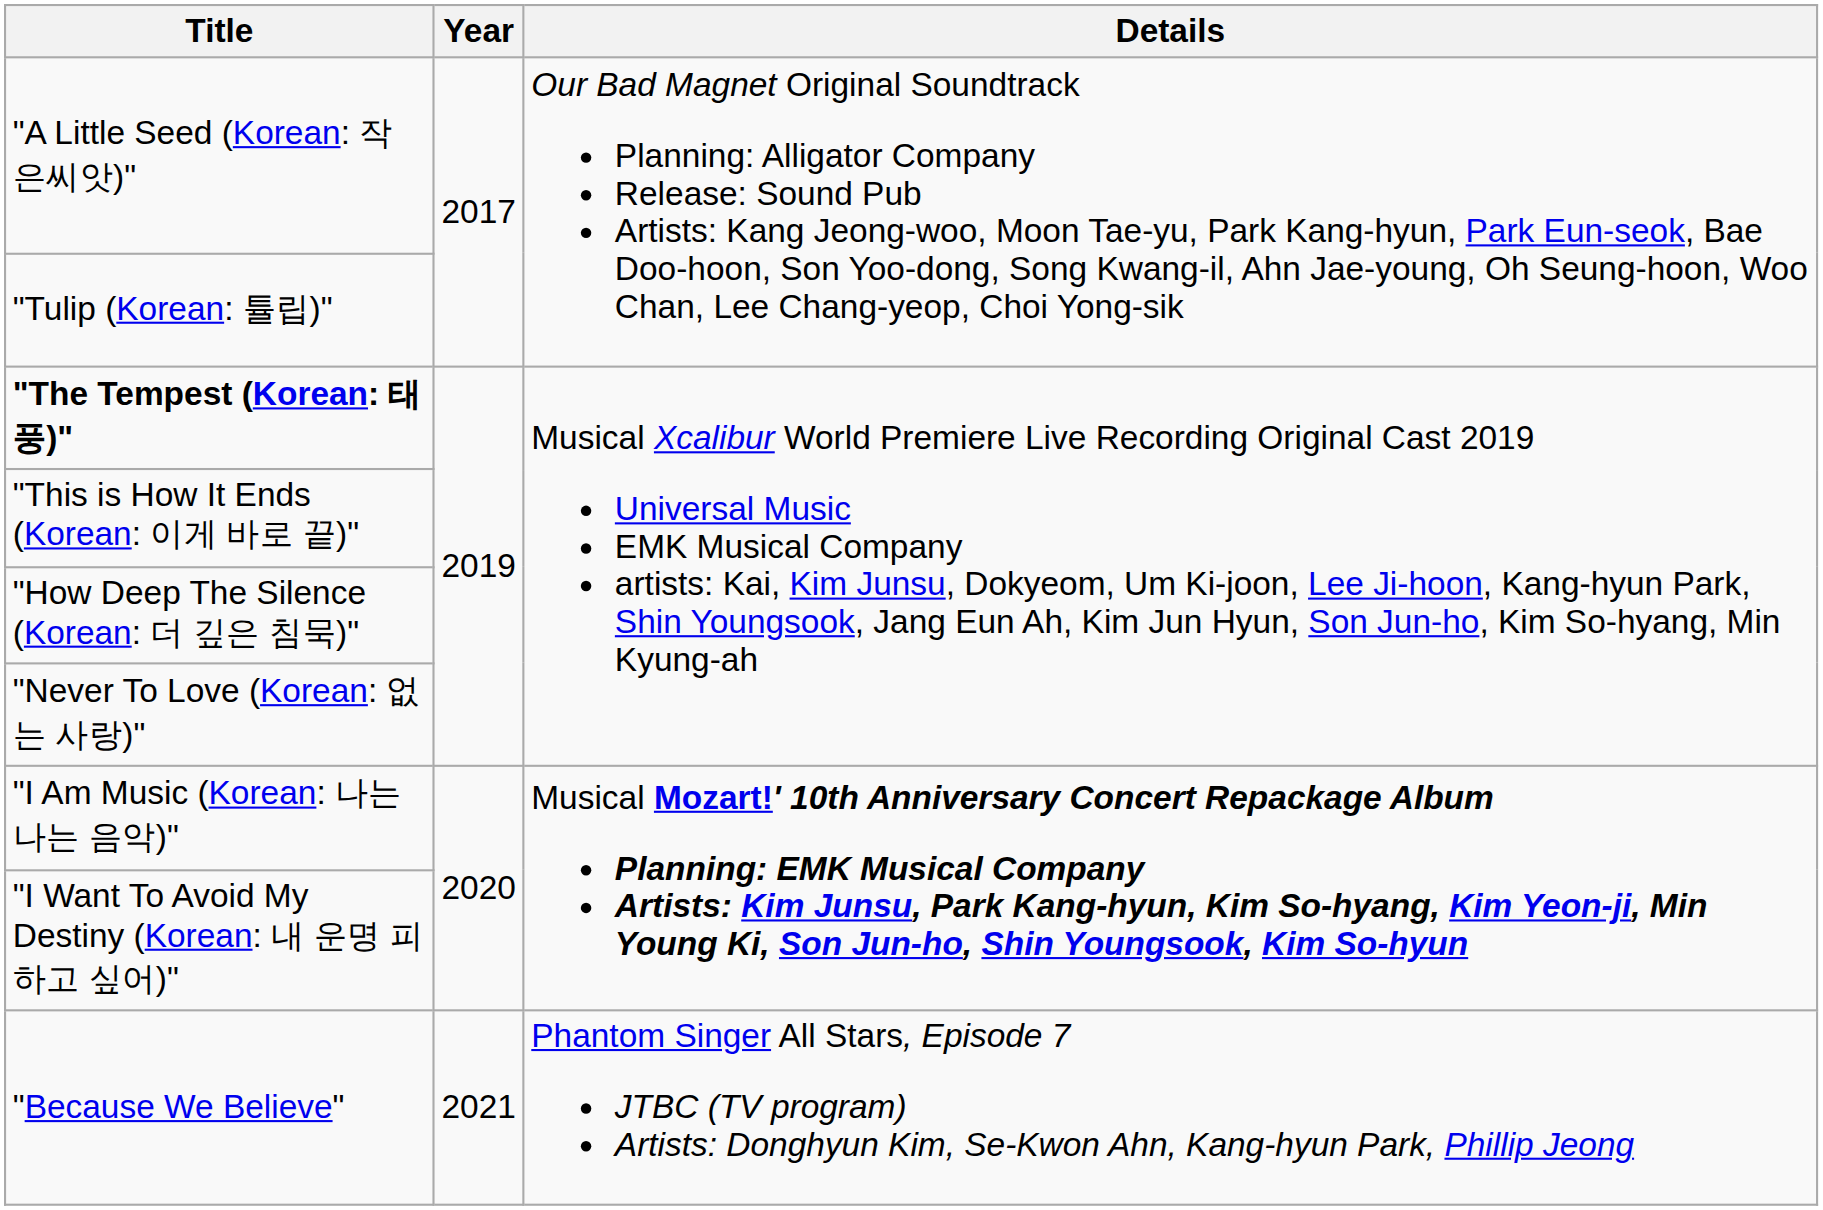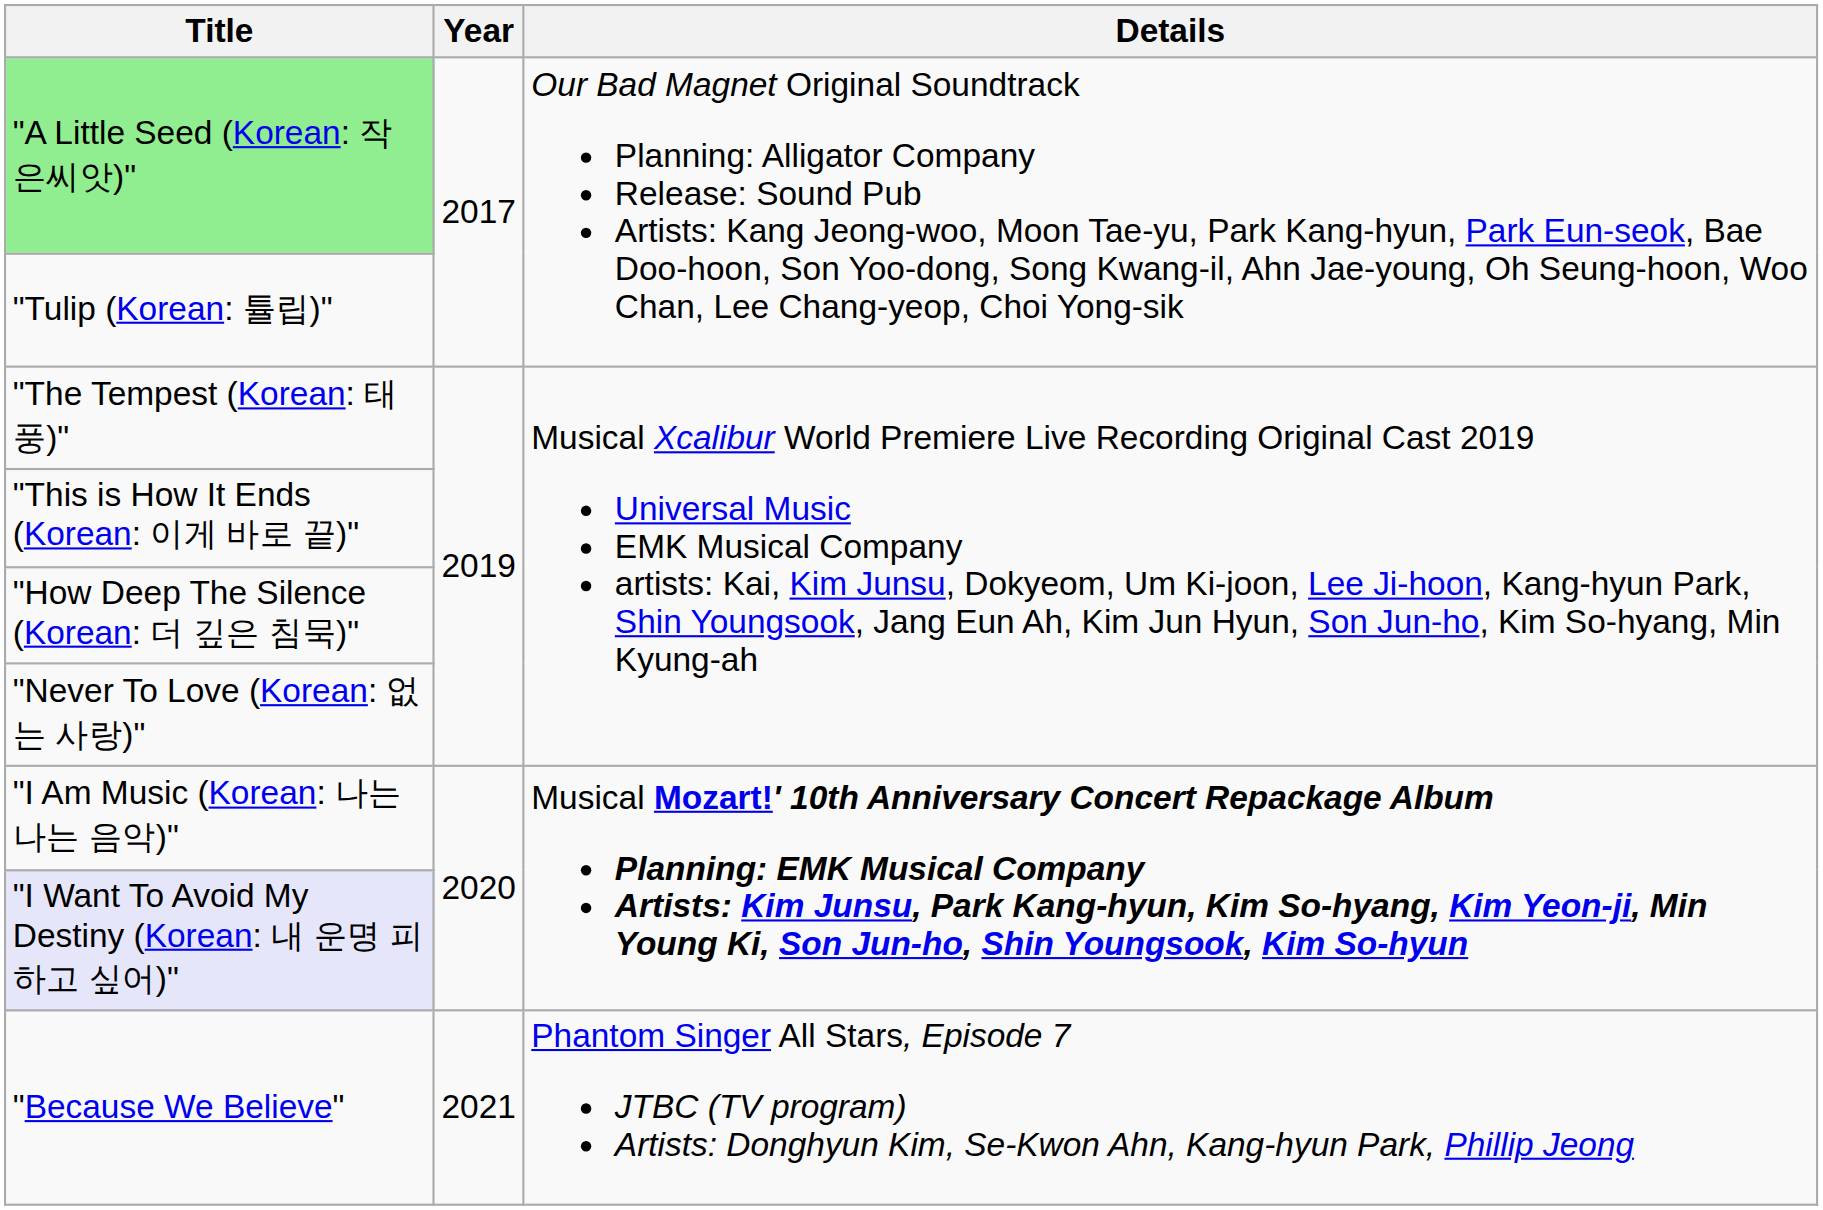(203, 154) no background -> (203, 154) lightgreen background
(217, 416) bold -> (205, 416) normal
(218, 937) no background -> (218, 937) lavender background
